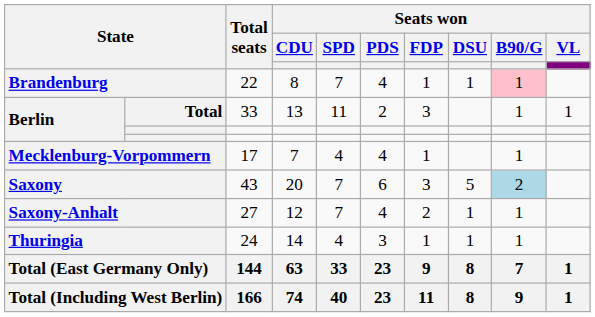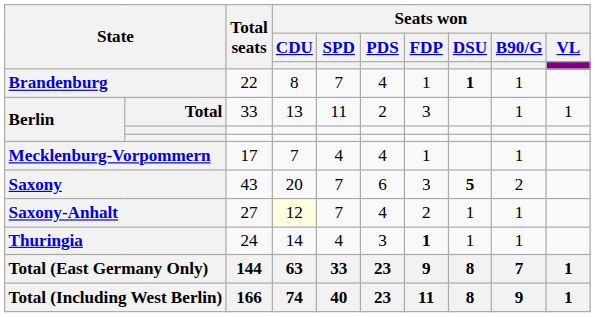(470, 83) normal -> (470, 83) bold
(519, 83) pink background -> (519, 83) no background
(470, 184) normal -> (470, 184) bold
(519, 184) lightblue background -> (519, 184) no background
(294, 212) no background -> (294, 212) lightyellow background
(426, 240) normal -> (426, 240) bold
